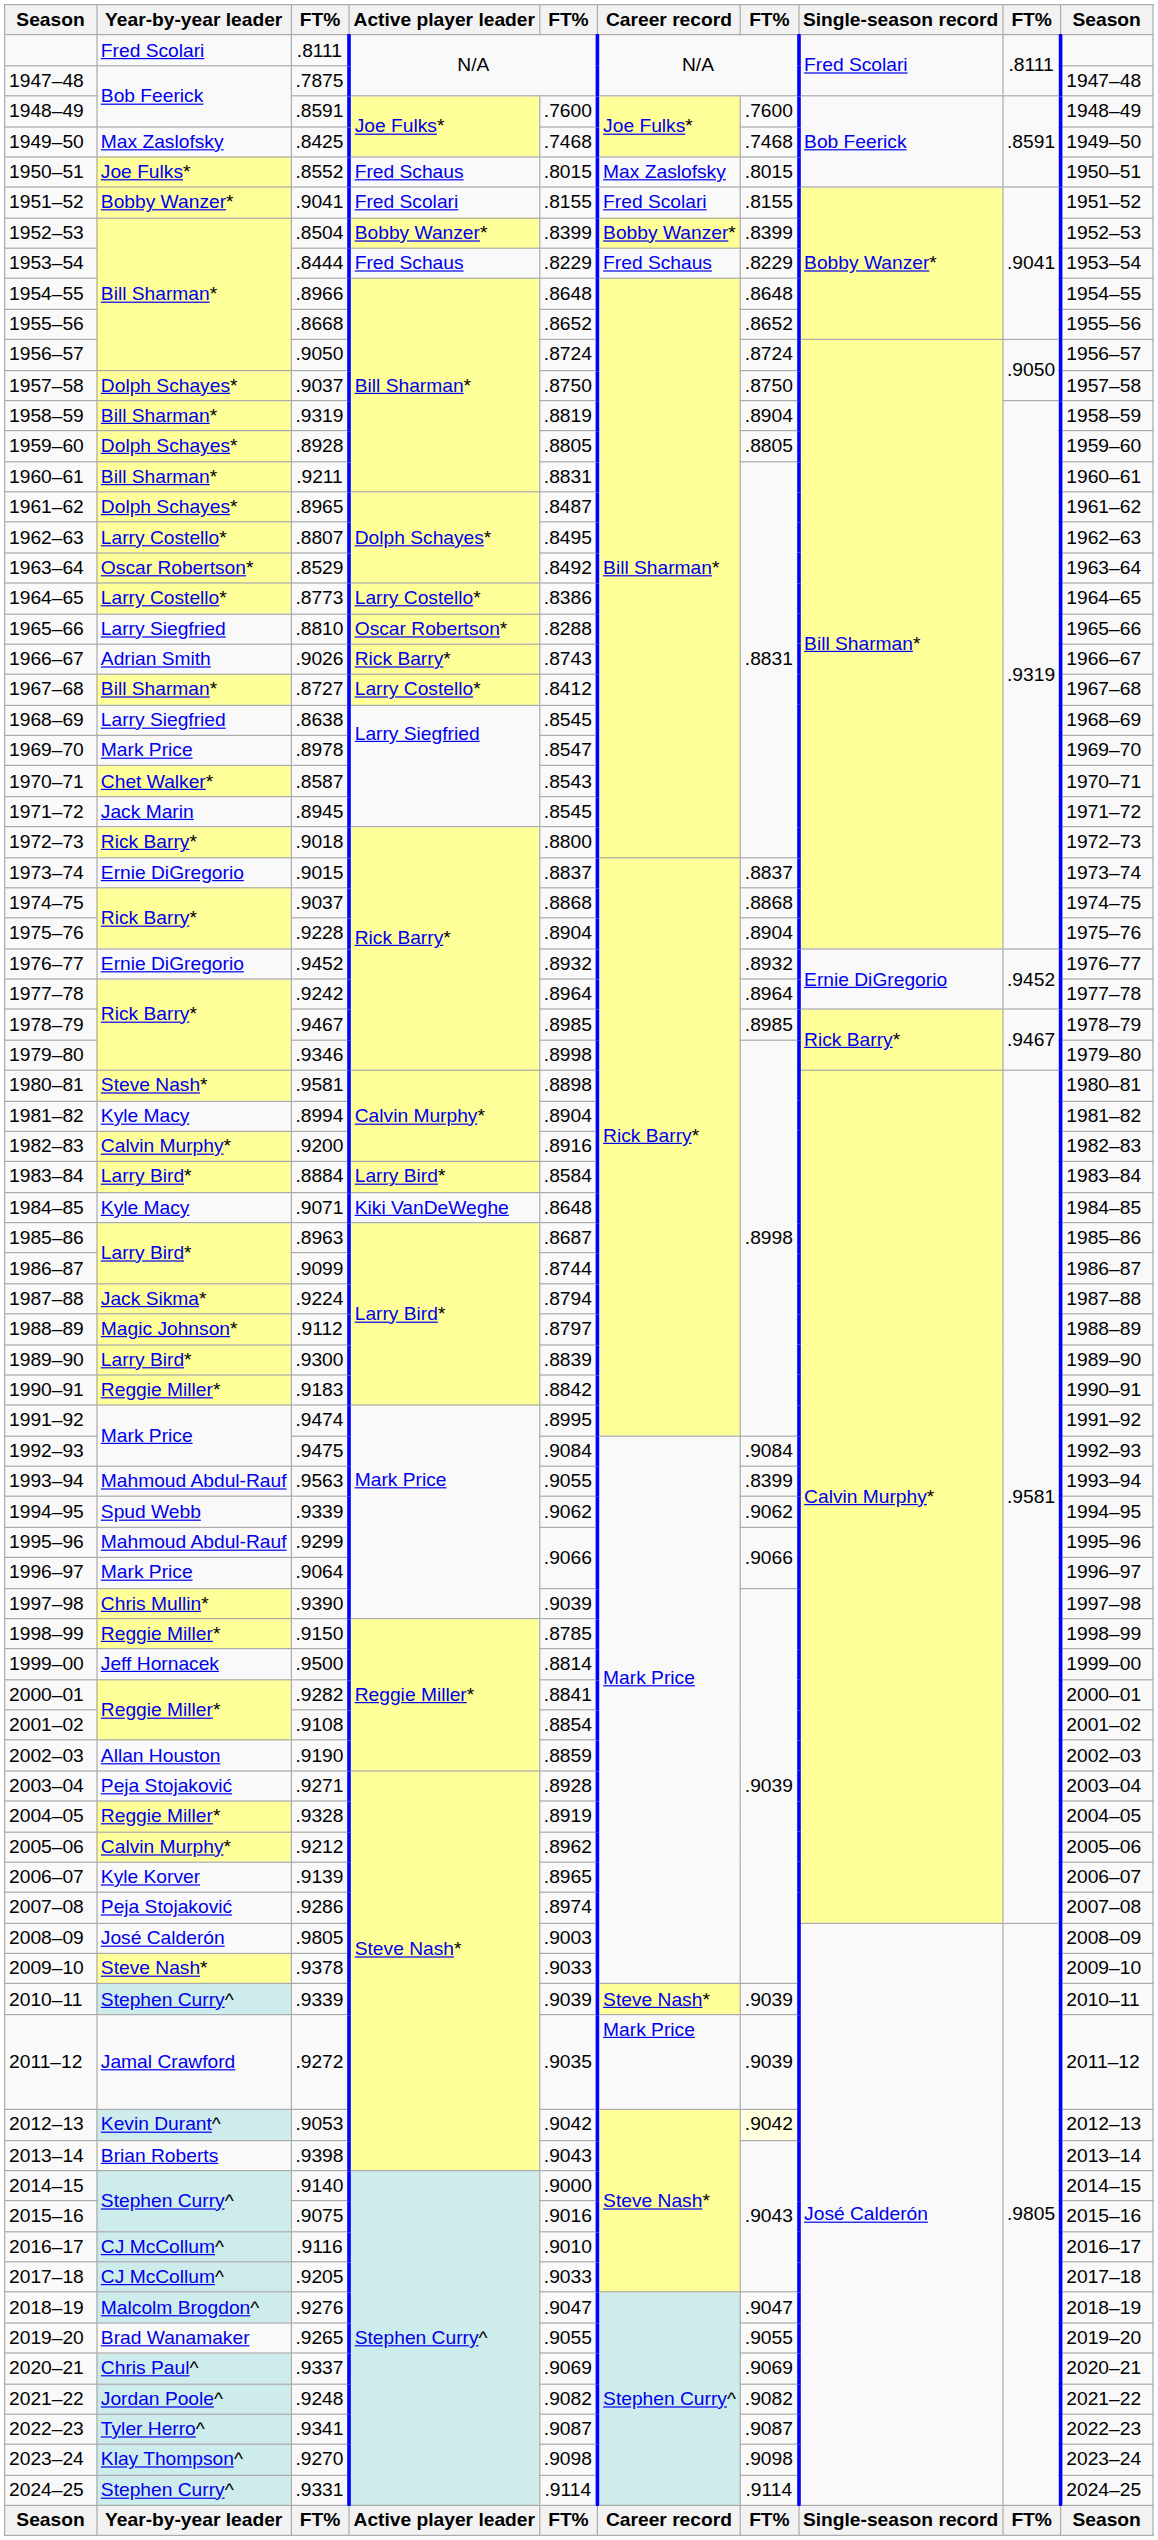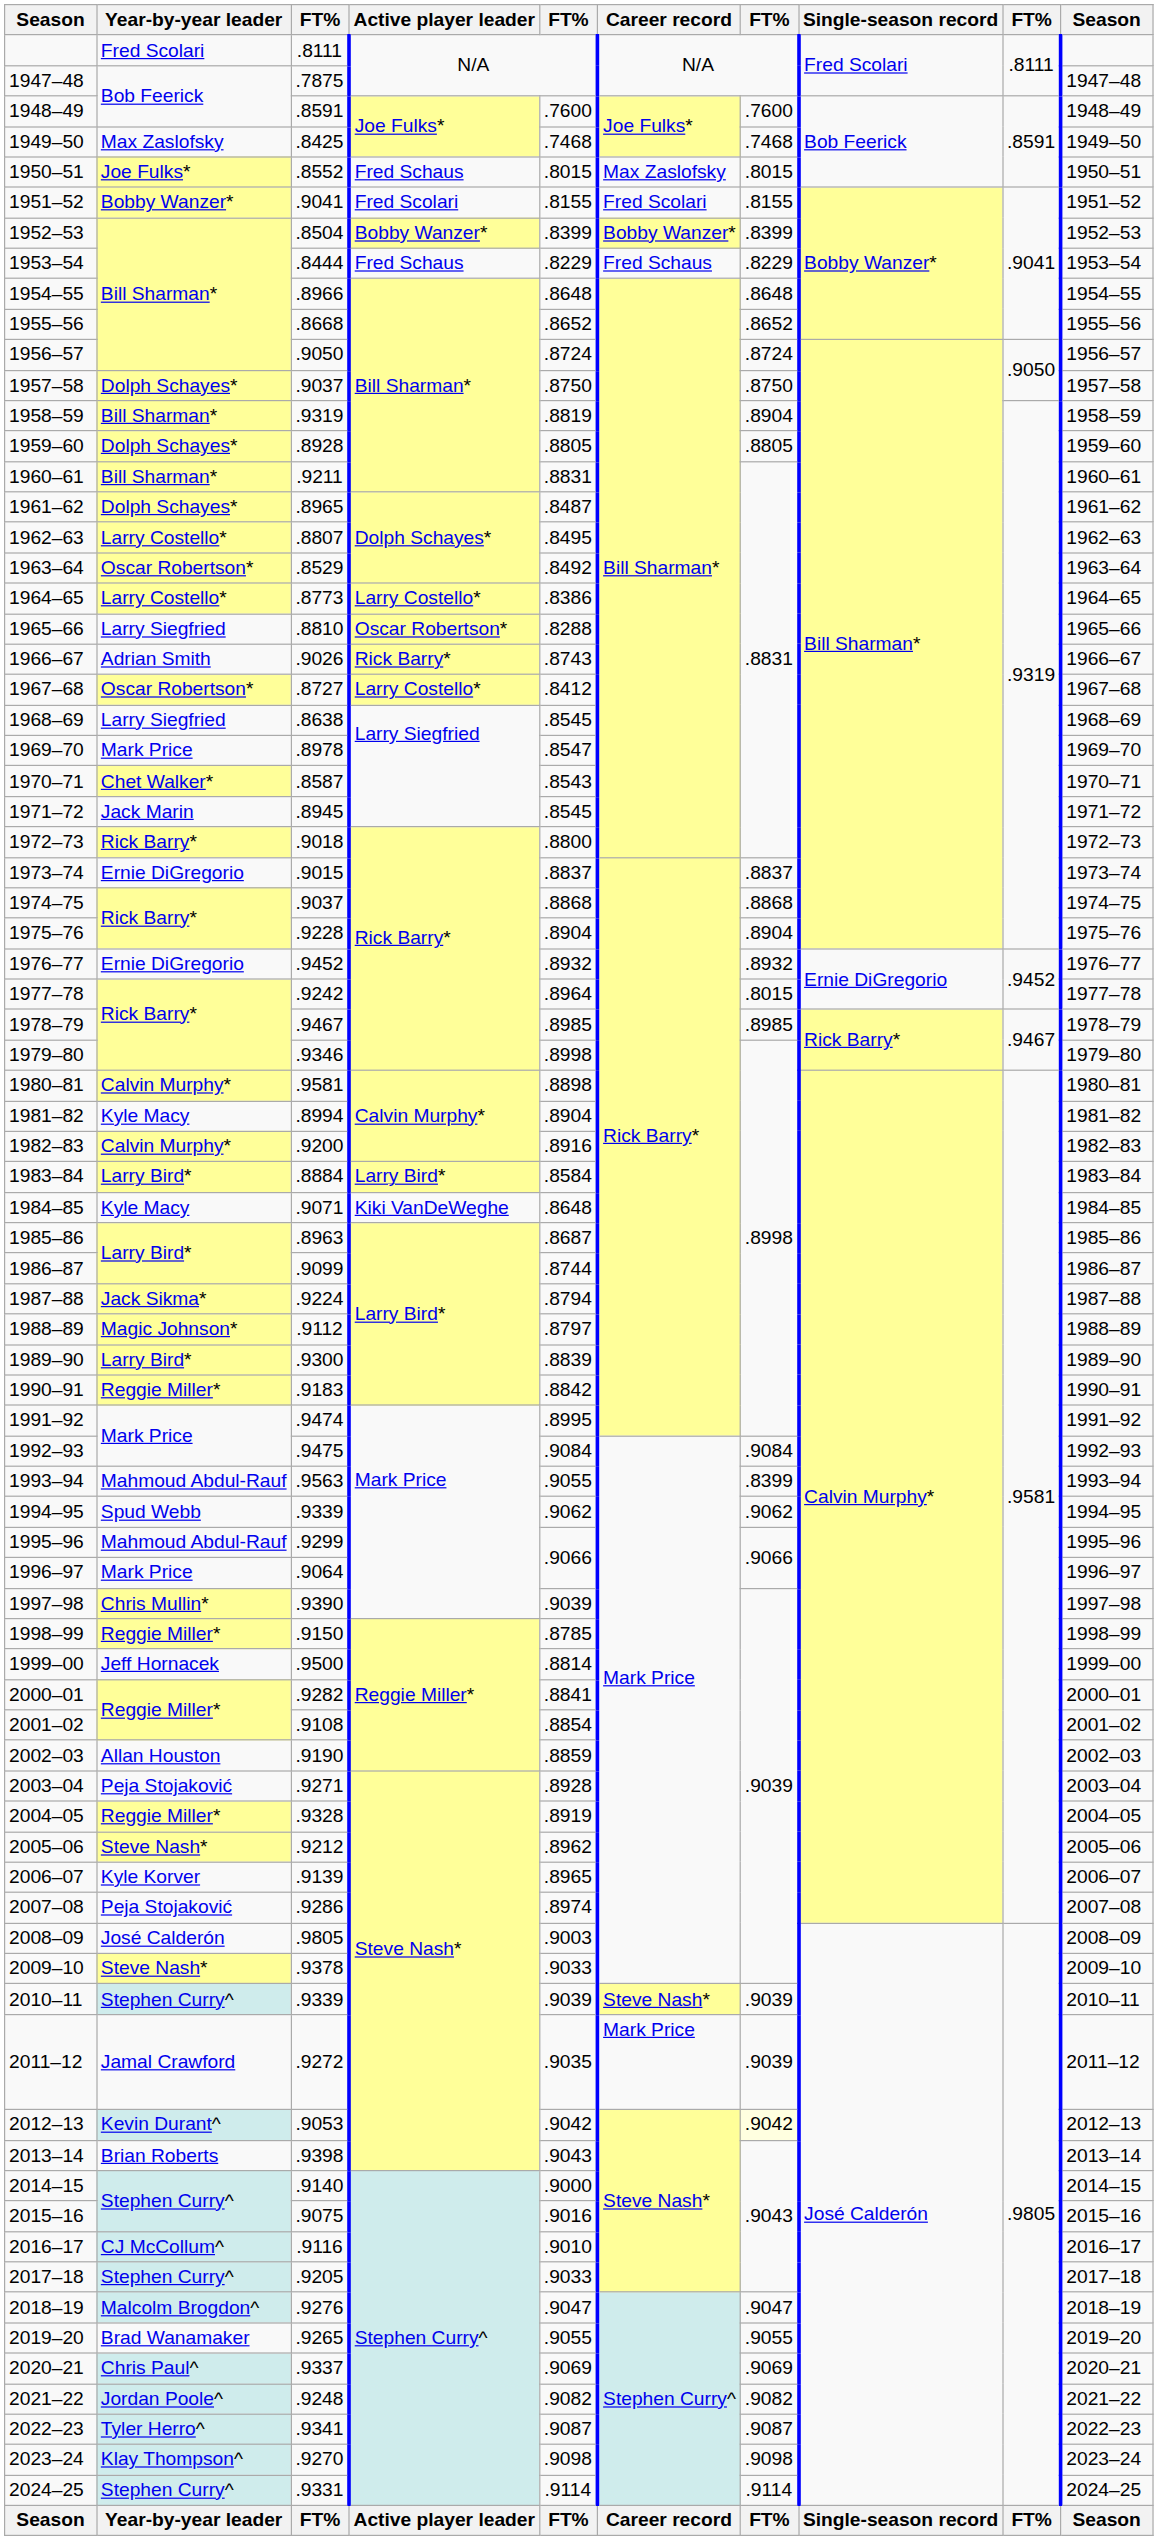(159, 689) Bill Sharman* -> (177, 689) Oscar Robertson*
(769, 994) .8964 -> (769, 994) .8015
(154, 1085) Steve Nash* -> (166, 1085) Calvin Murphy*
(166, 1846) Calvin Murphy* -> (154, 1846) Steve Nash*
(162, 2276) CJ McCollum^ -> (167, 2276) Stephen Curry^
